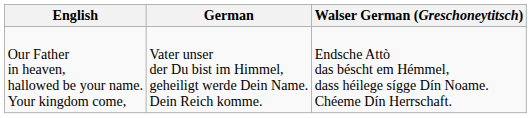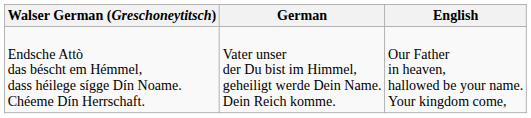columns swapped: (419, 15) <-> (75, 15)
